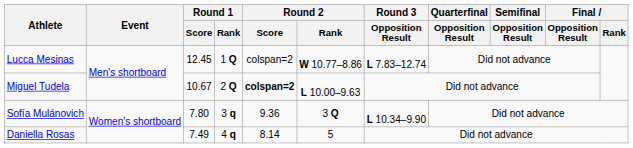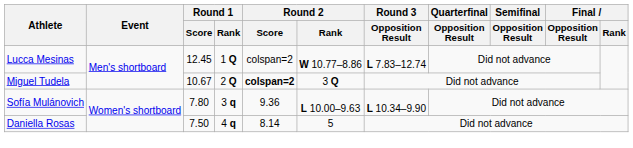(331, 92) L 10.00–9.63 -> (331, 81) 3 Q
(331, 114) 3 Q -> (331, 108) L 10.00–9.63
(199, 136) 7.49 -> (199, 124) 7.50
